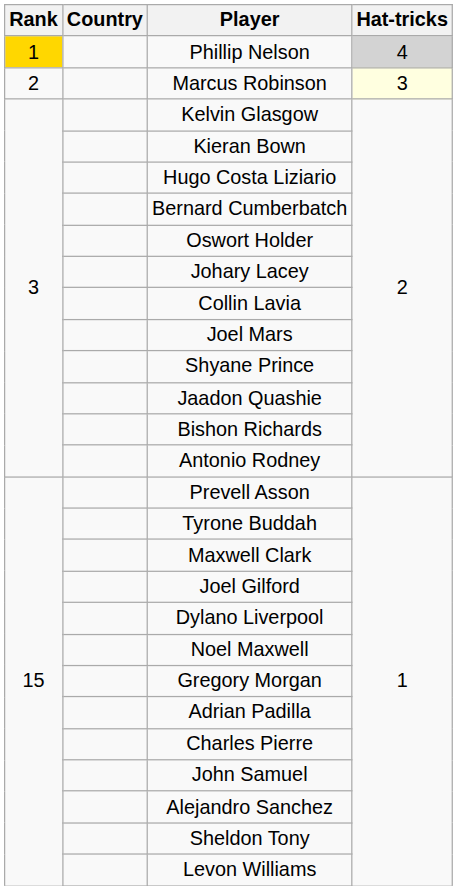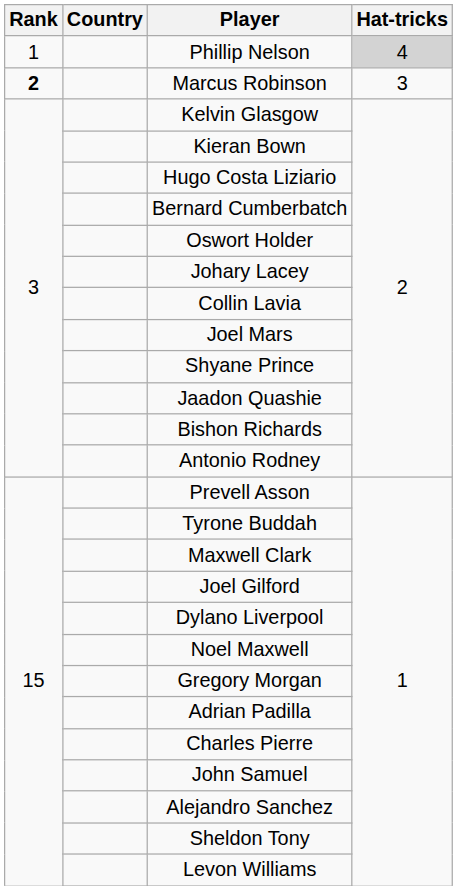(33, 51) gold background -> (33, 51) no background
(33, 83) normal -> (33, 83) bold
(402, 83) lightyellow background -> (402, 83) no background
